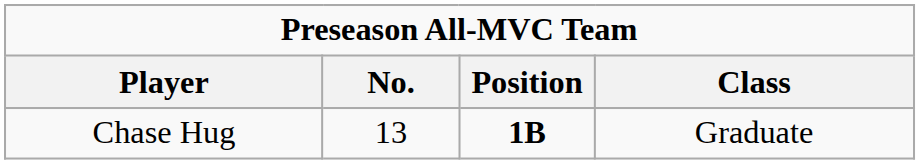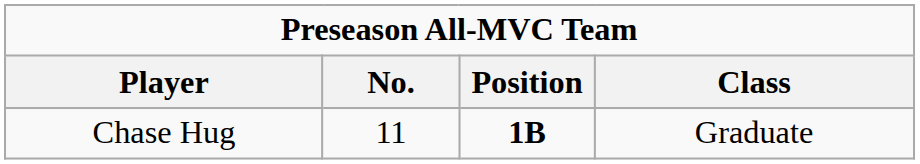(391, 132) 13 -> (391, 132) 11
